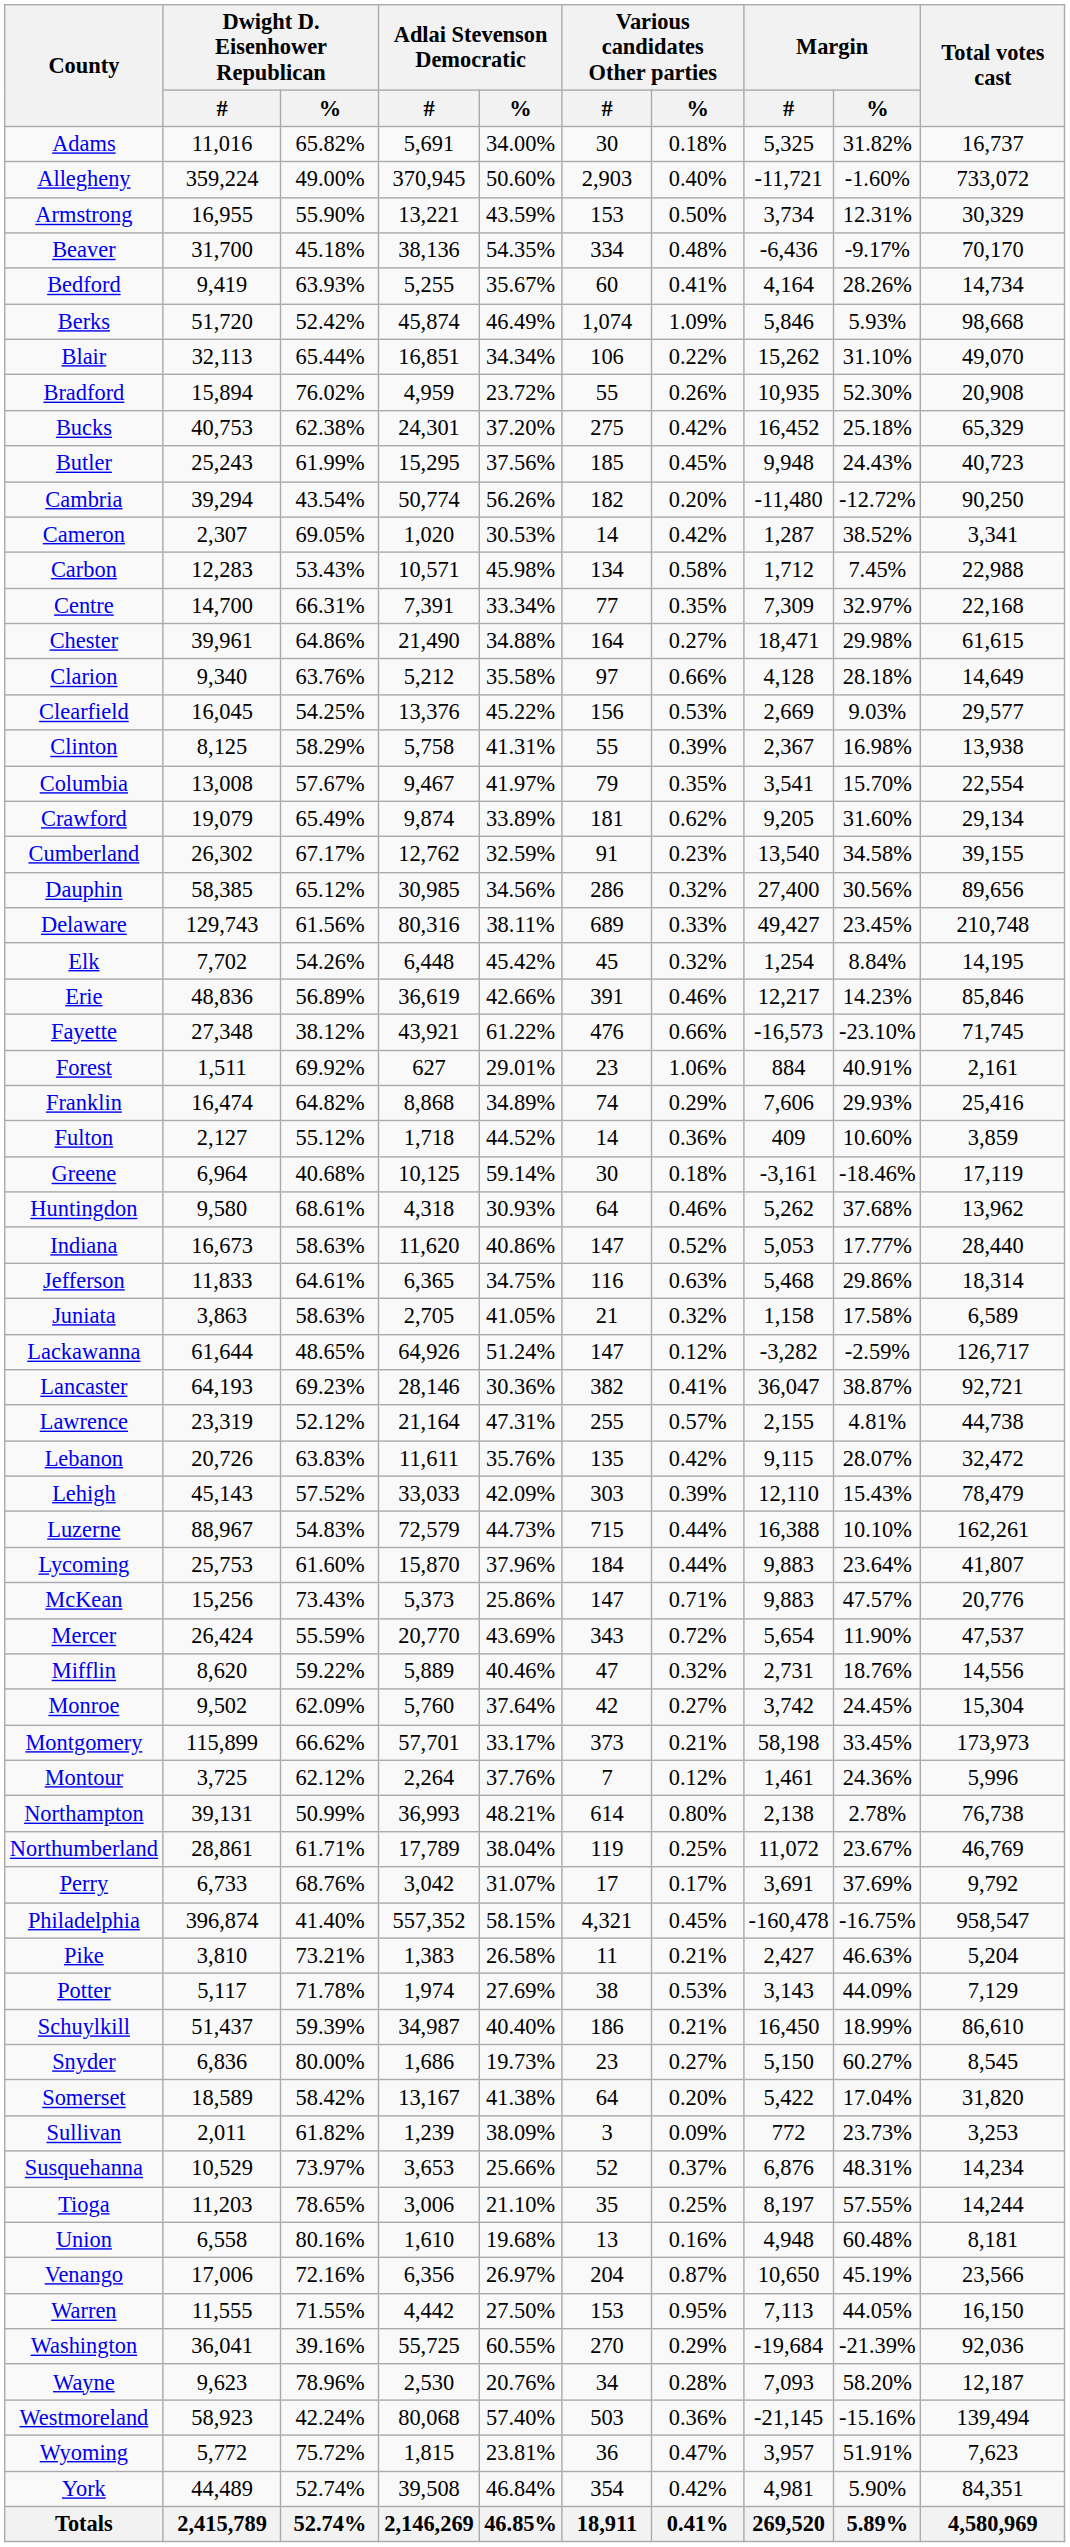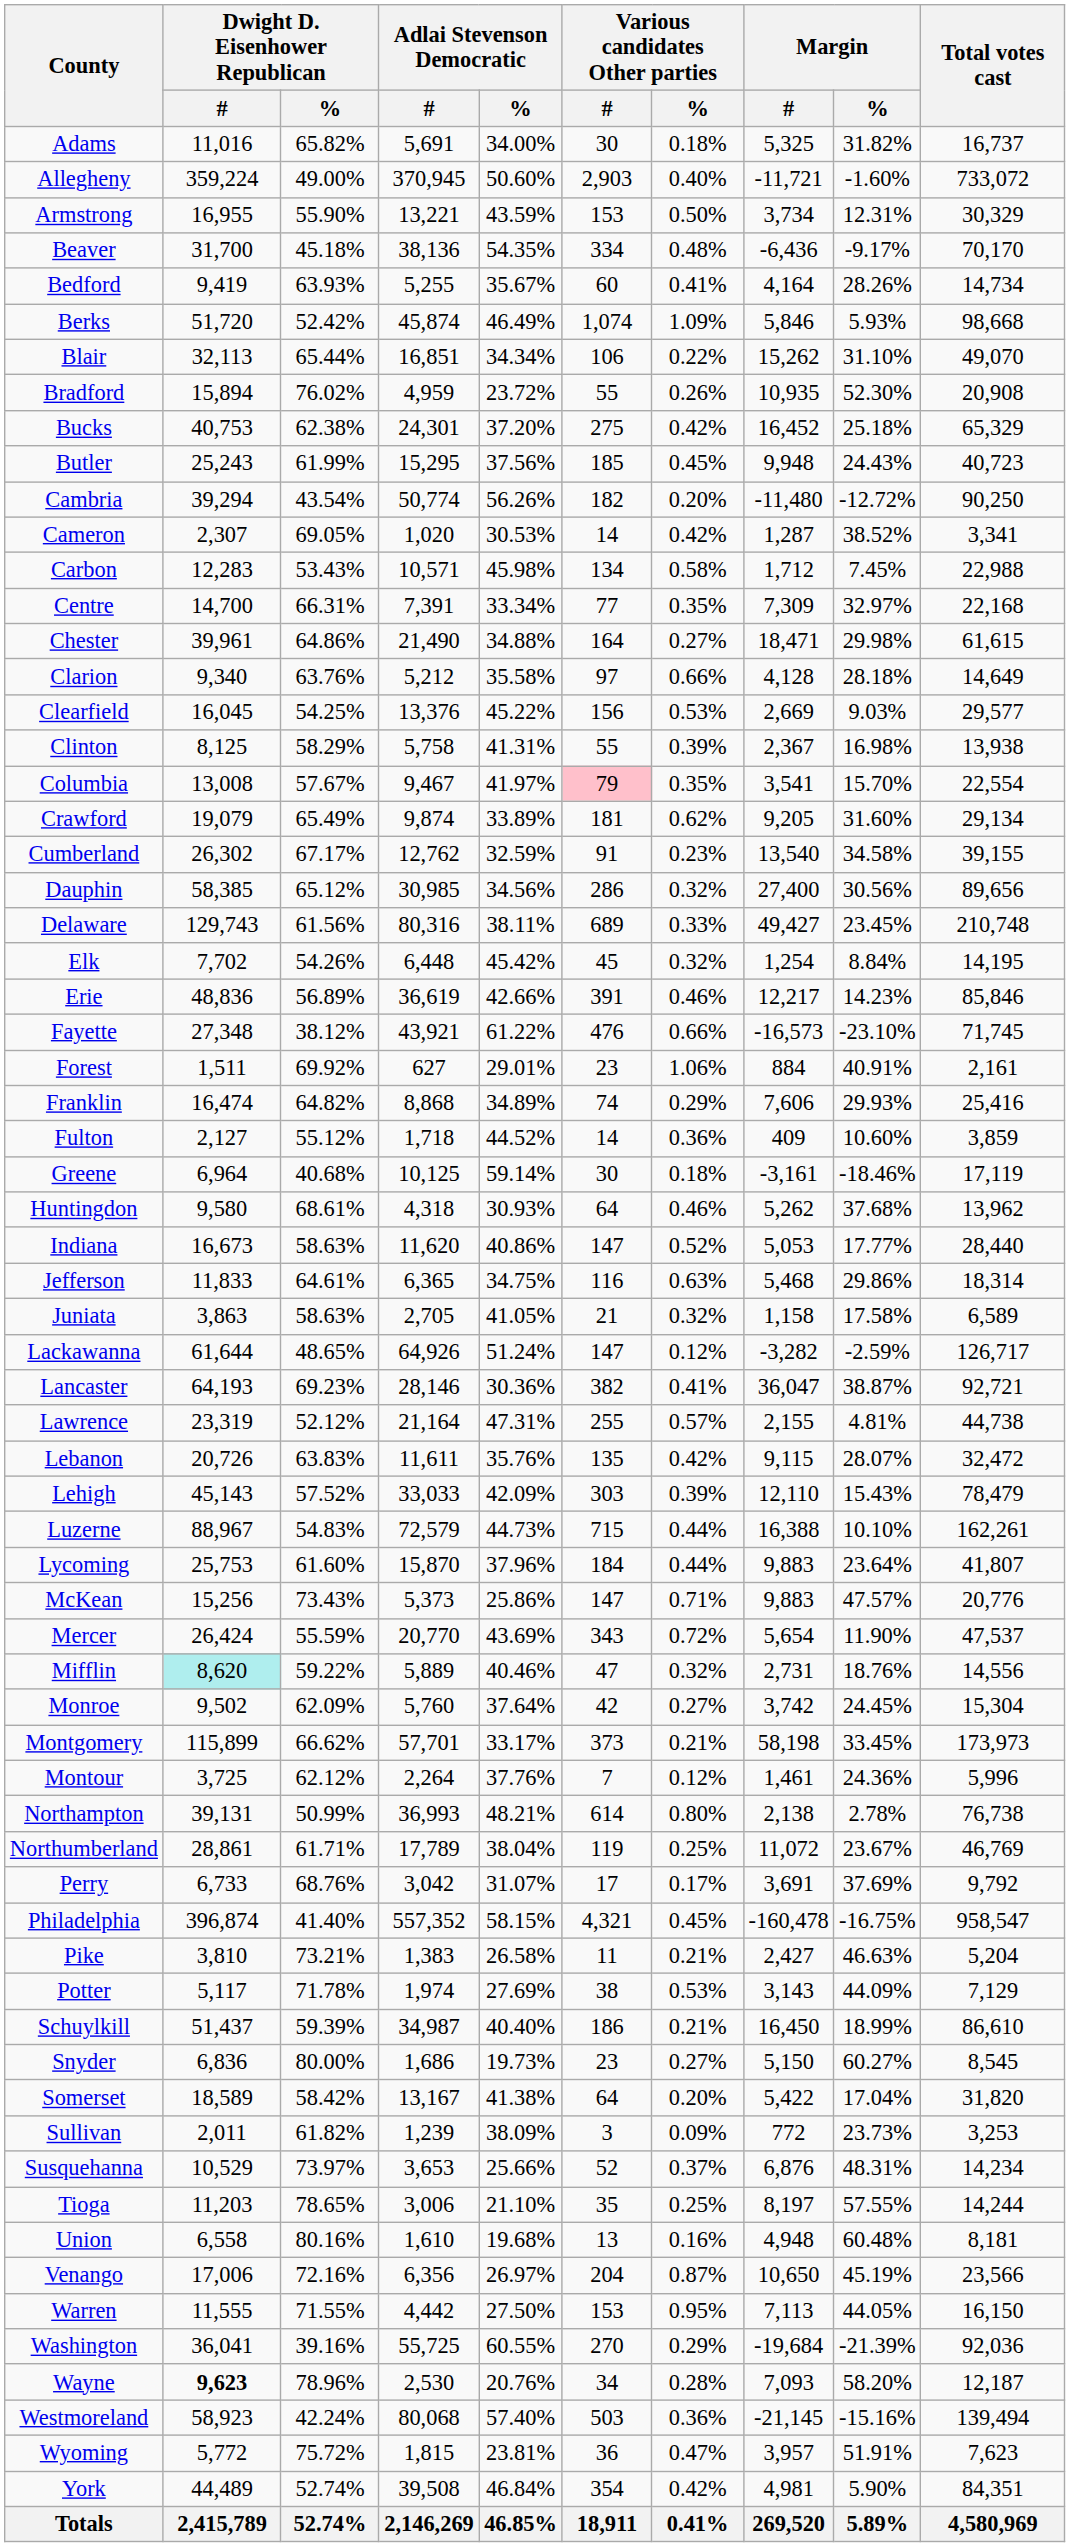(607, 783) no background -> (607, 783) pink background
(222, 1671) no background -> (222, 1671) paleturquoise background
(222, 2381) normal -> (222, 2381) bold
